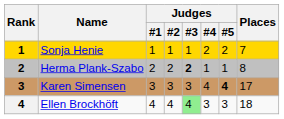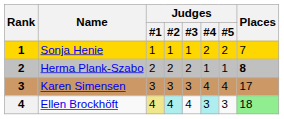(188, 68) bold -> (188, 68) normal
(243, 68) normal -> (243, 68) bold
(225, 86) bold -> (225, 86) normal
(152, 104) no background -> (152, 104) khaki background
(170, 104) no background -> (170, 104) paleturquoise background
(188, 104) lightgreen background -> (188, 104) no background
(206, 104) no background -> (206, 104) paleturquoise background
(246, 104) no background -> (246, 104) lightgreen background
